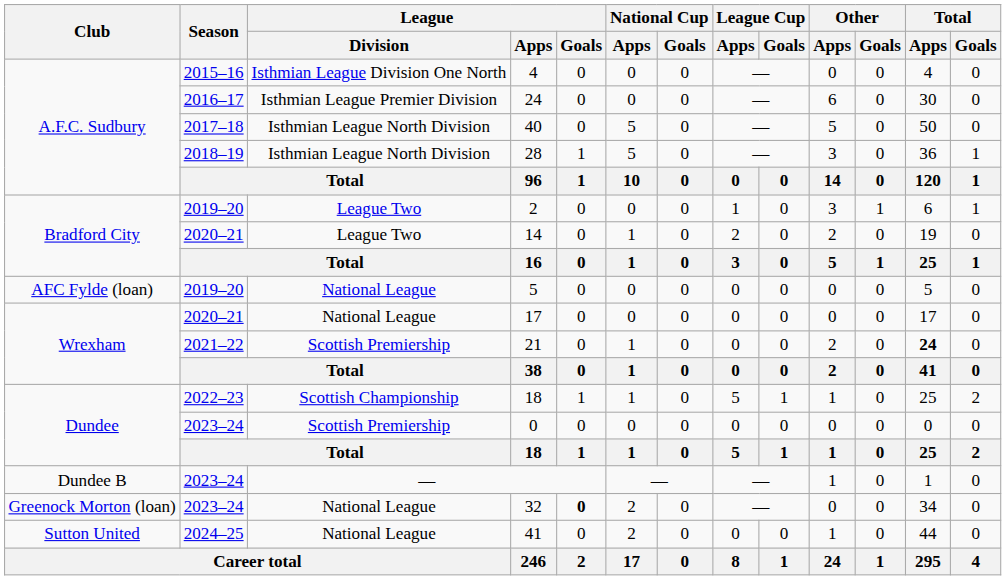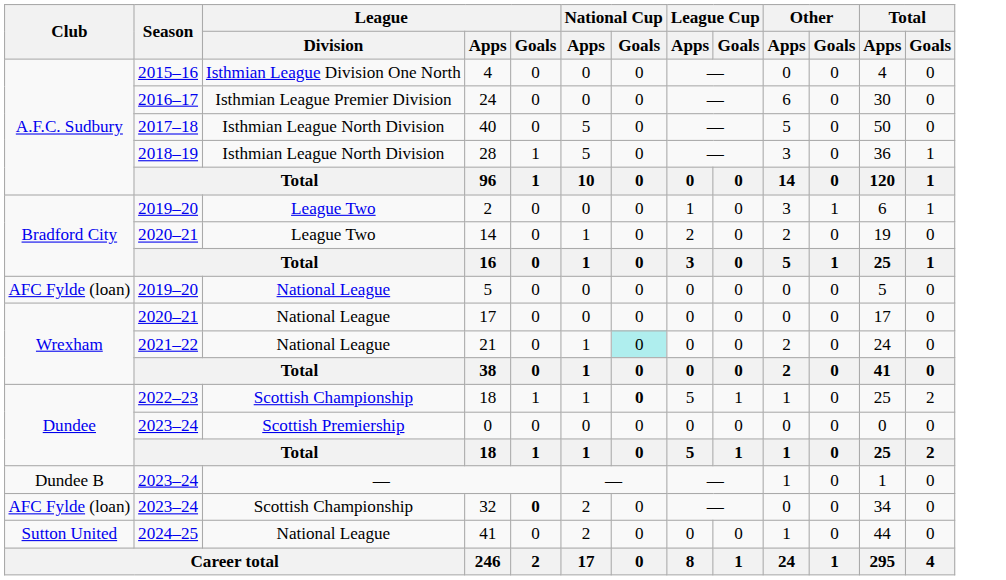(379, 343) Scottish Premiership -> (333, 343) National League
(685, 343) no background -> (639, 343) paleturquoise background
(928, 343) bold -> (882, 343) normal
(685, 398) normal -> (639, 398) bold
(92, 506) Greenock Morton (loan) -> (69, 506) AFC Fylde (loan)
(379, 506) National League -> (333, 506) Scottish Championship
